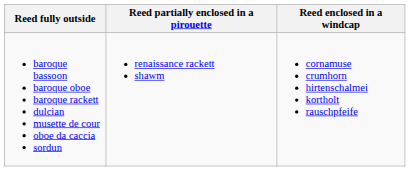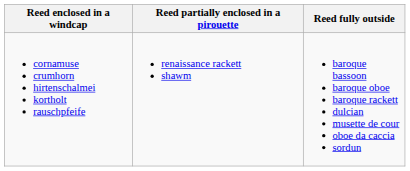columns swapped: (55, 18) <-> (341, 18)
